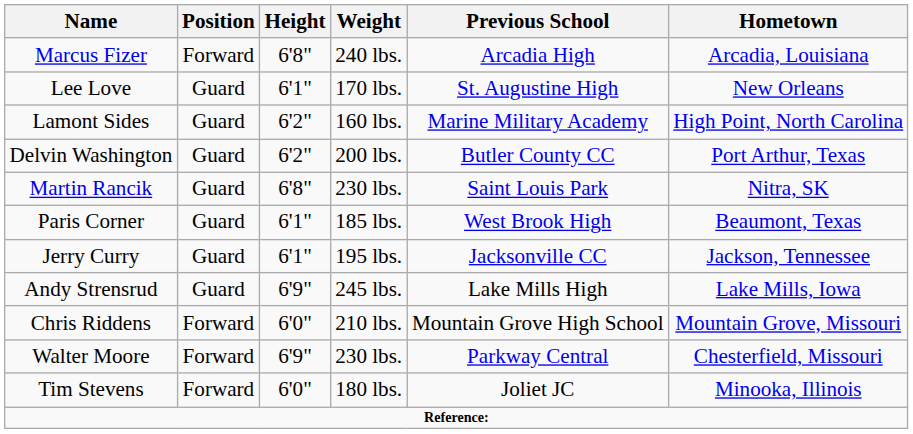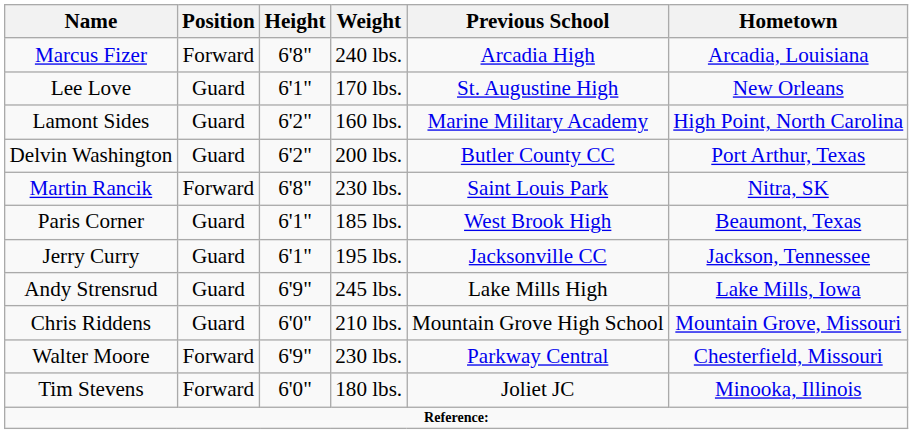(218, 188) Guard -> (218, 188) Forward
(218, 322) Forward -> (218, 322) Guard
